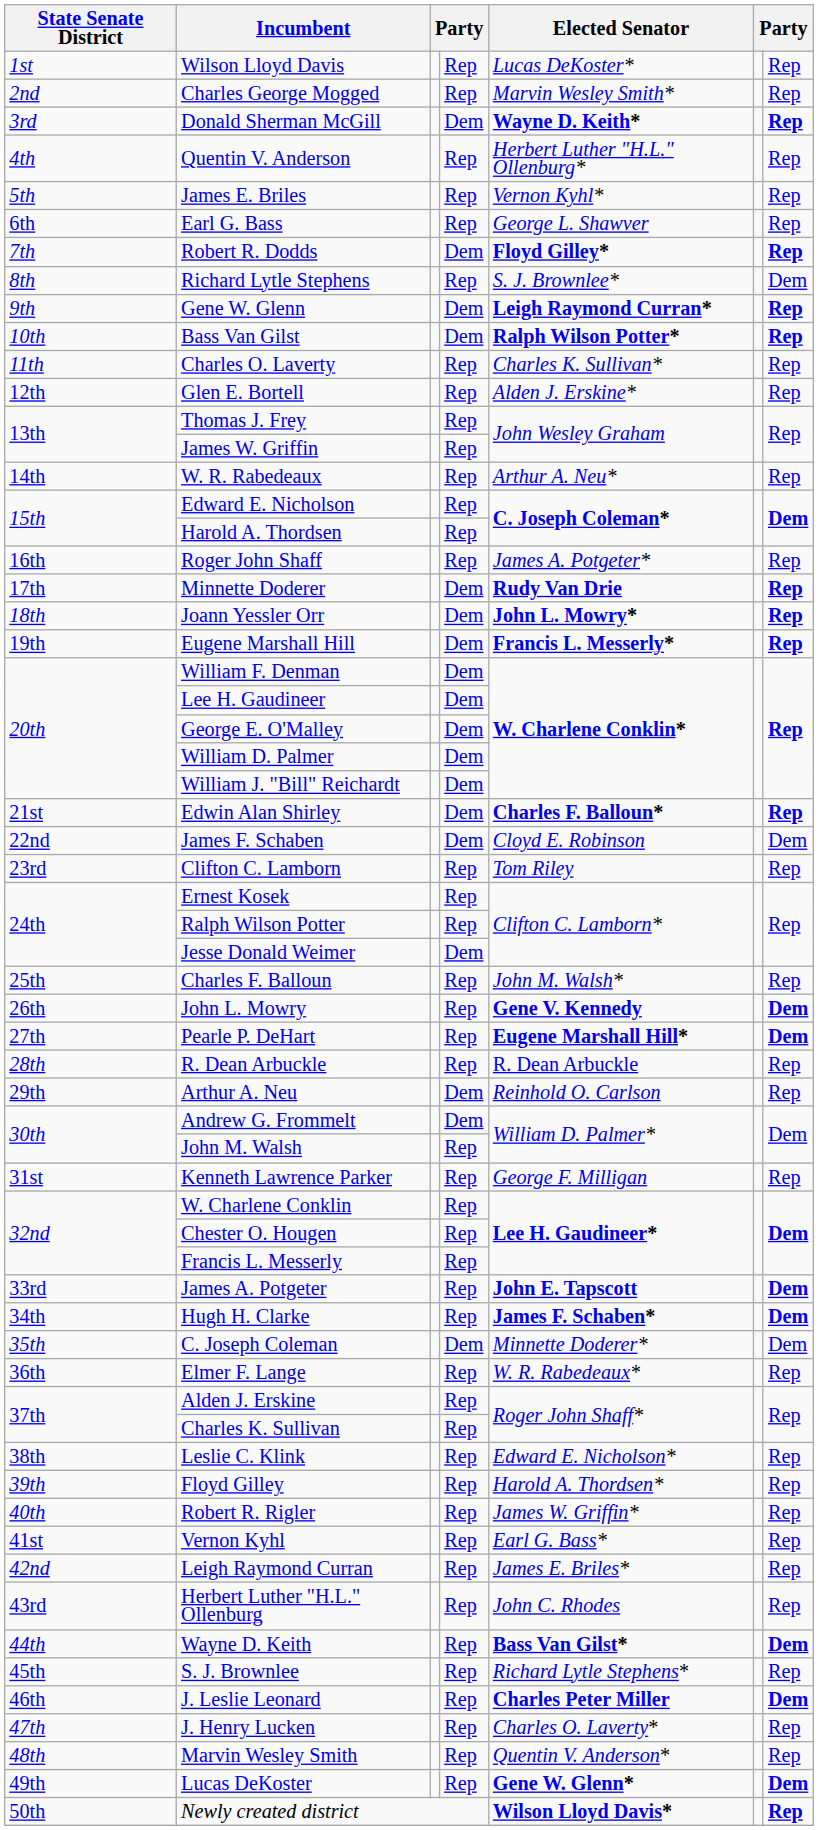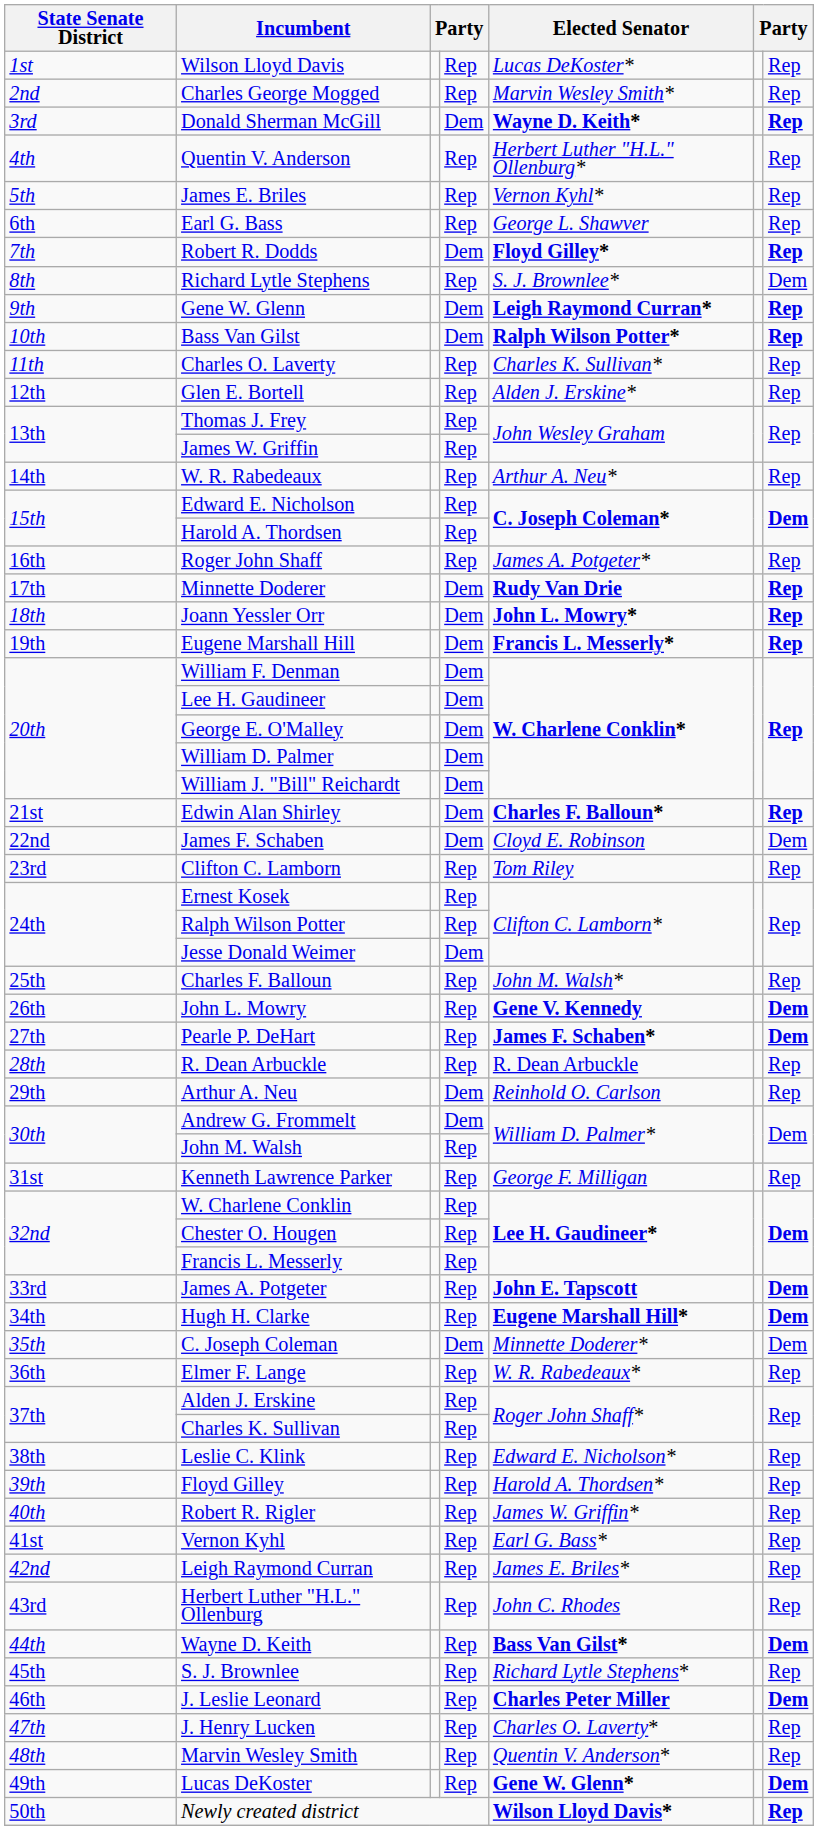(590, 1036) Eugene Marshall Hill* -> (574, 1036) James F. Schaben*
(574, 1316) James F. Schaben* -> (590, 1316) Eugene Marshall Hill*
